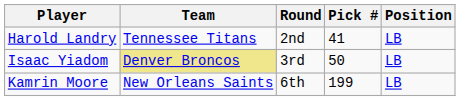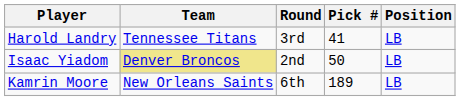(292, 39) 2nd -> (292, 39) 3rd
(292, 61) 3rd -> (292, 61) 2nd
(341, 84) 199 -> (341, 84) 189
